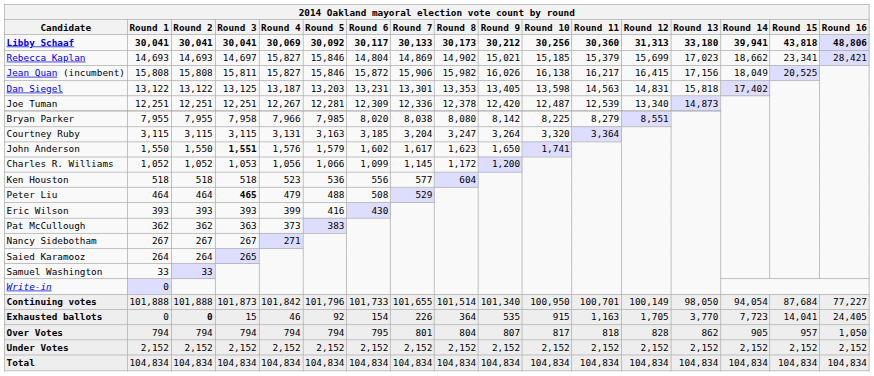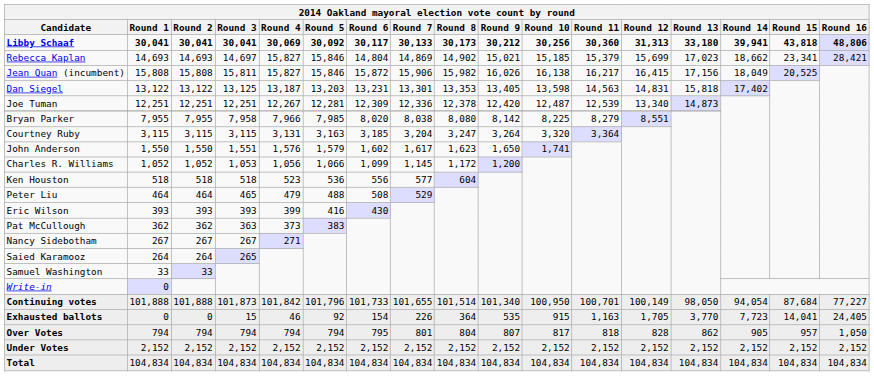(243, 149) bold -> (243, 149) normal
(248, 195) bold -> (248, 195) normal
(210, 317) bold -> (210, 317) normal
